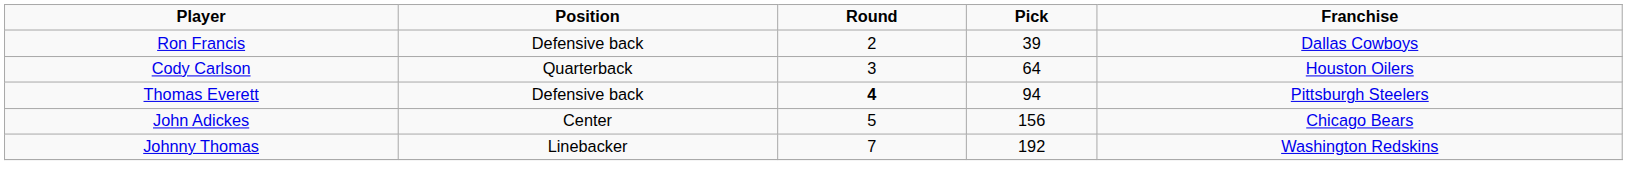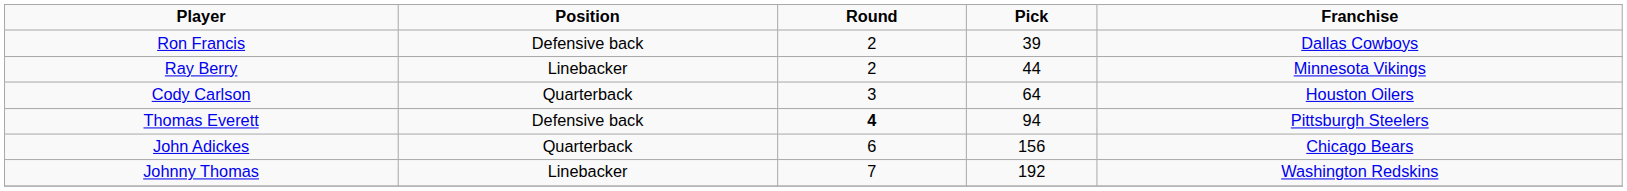+ row: (201, 69)
(588, 120) Center -> (588, 146) Quarterback
(872, 120) 5 -> (872, 146) 6
